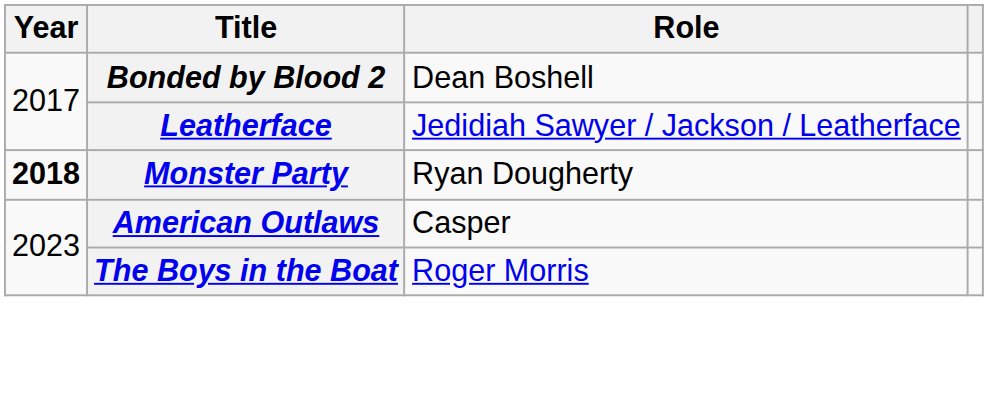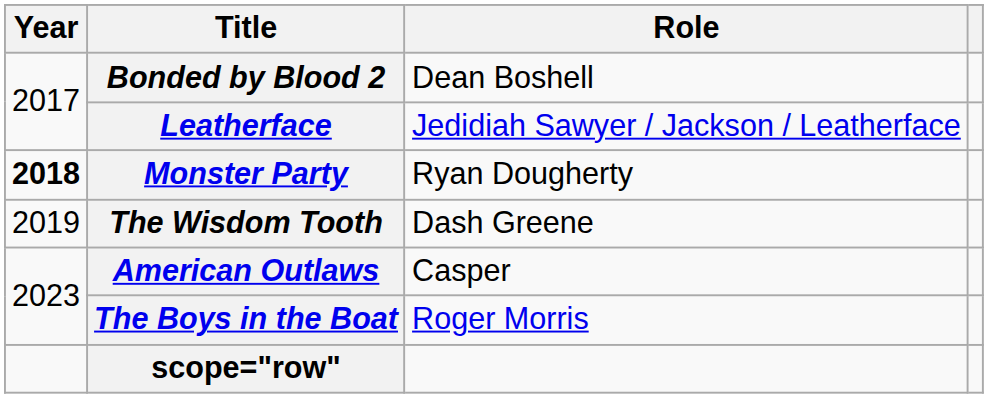+ row: (246, 222)
+ row: (246, 367)
